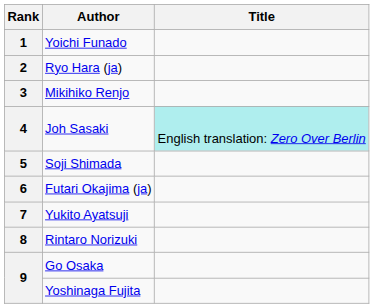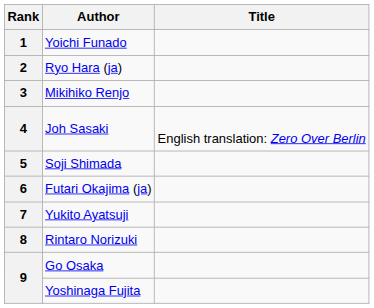(262, 138) paleturquoise background -> (262, 138) no background
